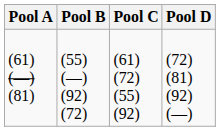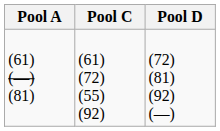- column: (83, 17)
